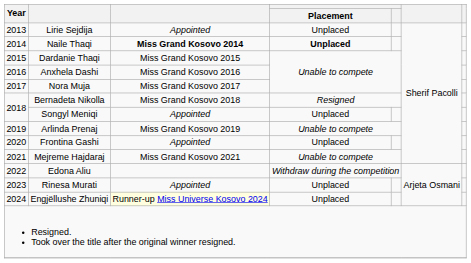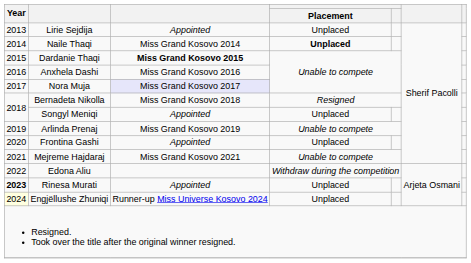(190, 44) bold -> (190, 44) normal
(190, 58) normal -> (190, 58) bold
(190, 86) no background -> (190, 86) lavender background
(16, 185) normal -> (16, 185) bold
(16, 199) no background -> (16, 199) lightyellow background
(190, 199) lightyellow background -> (190, 199) no background
